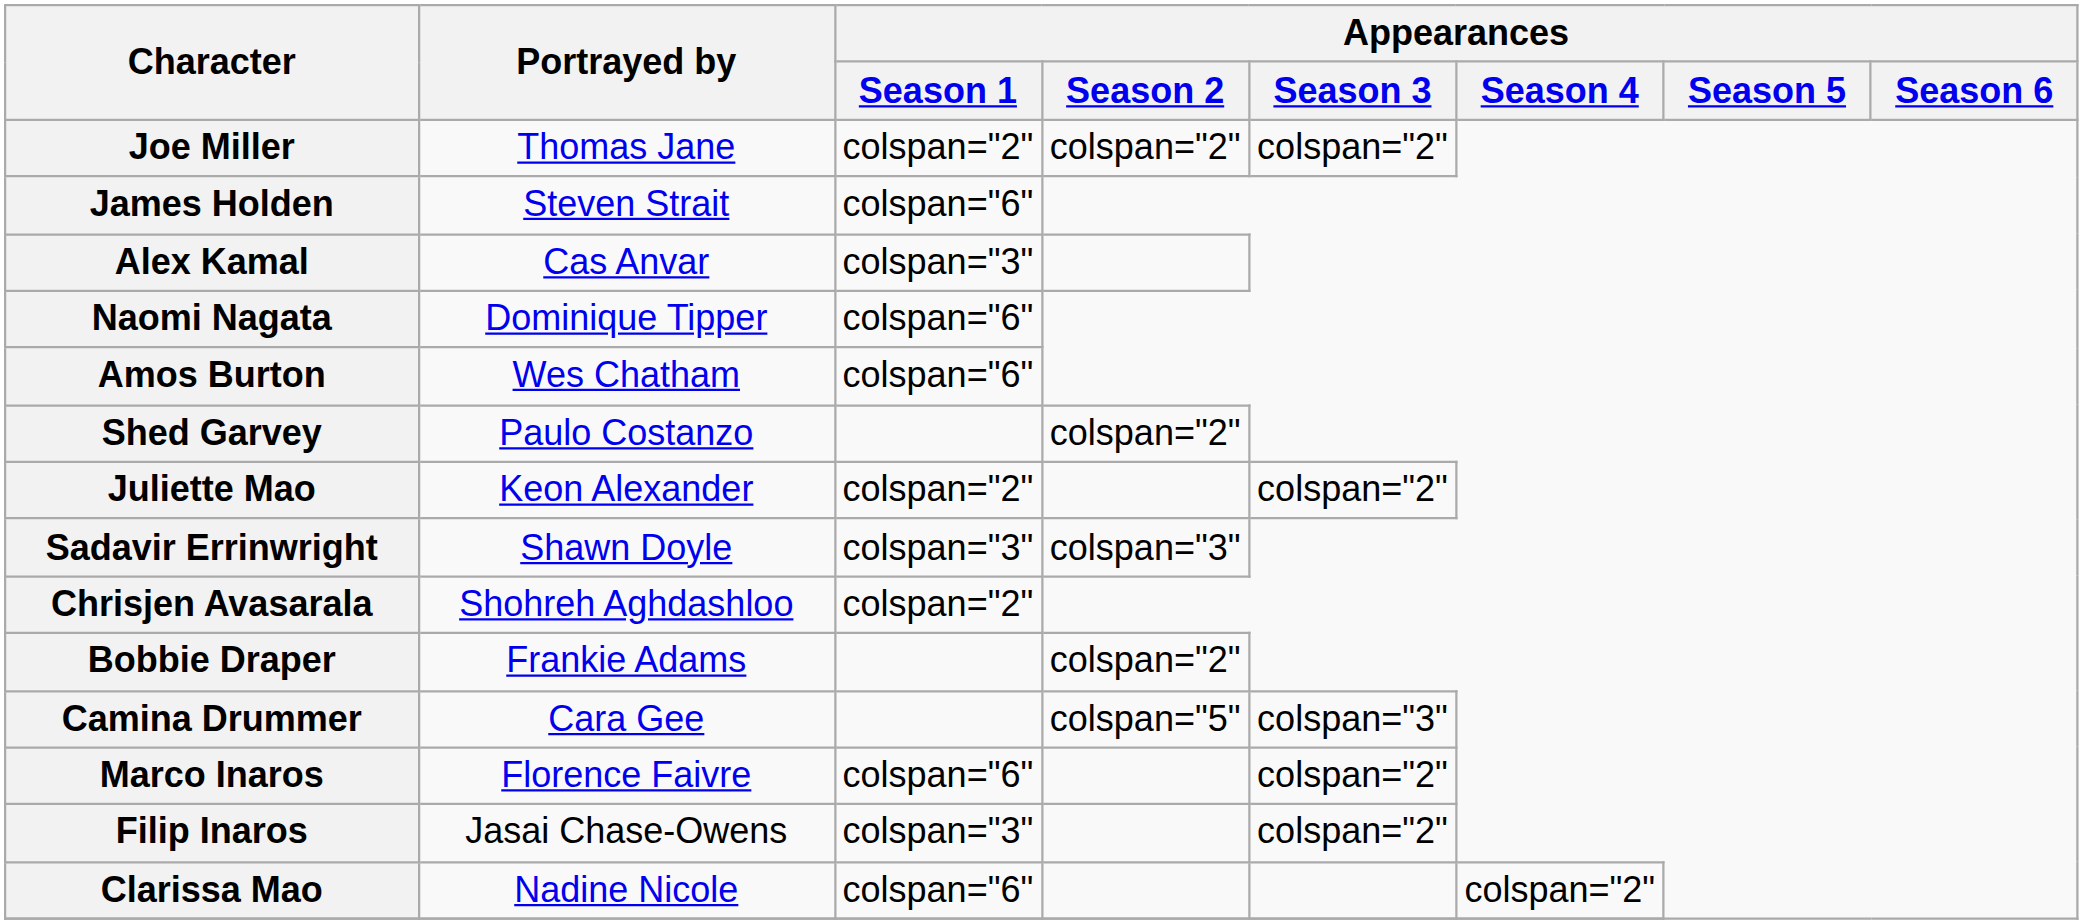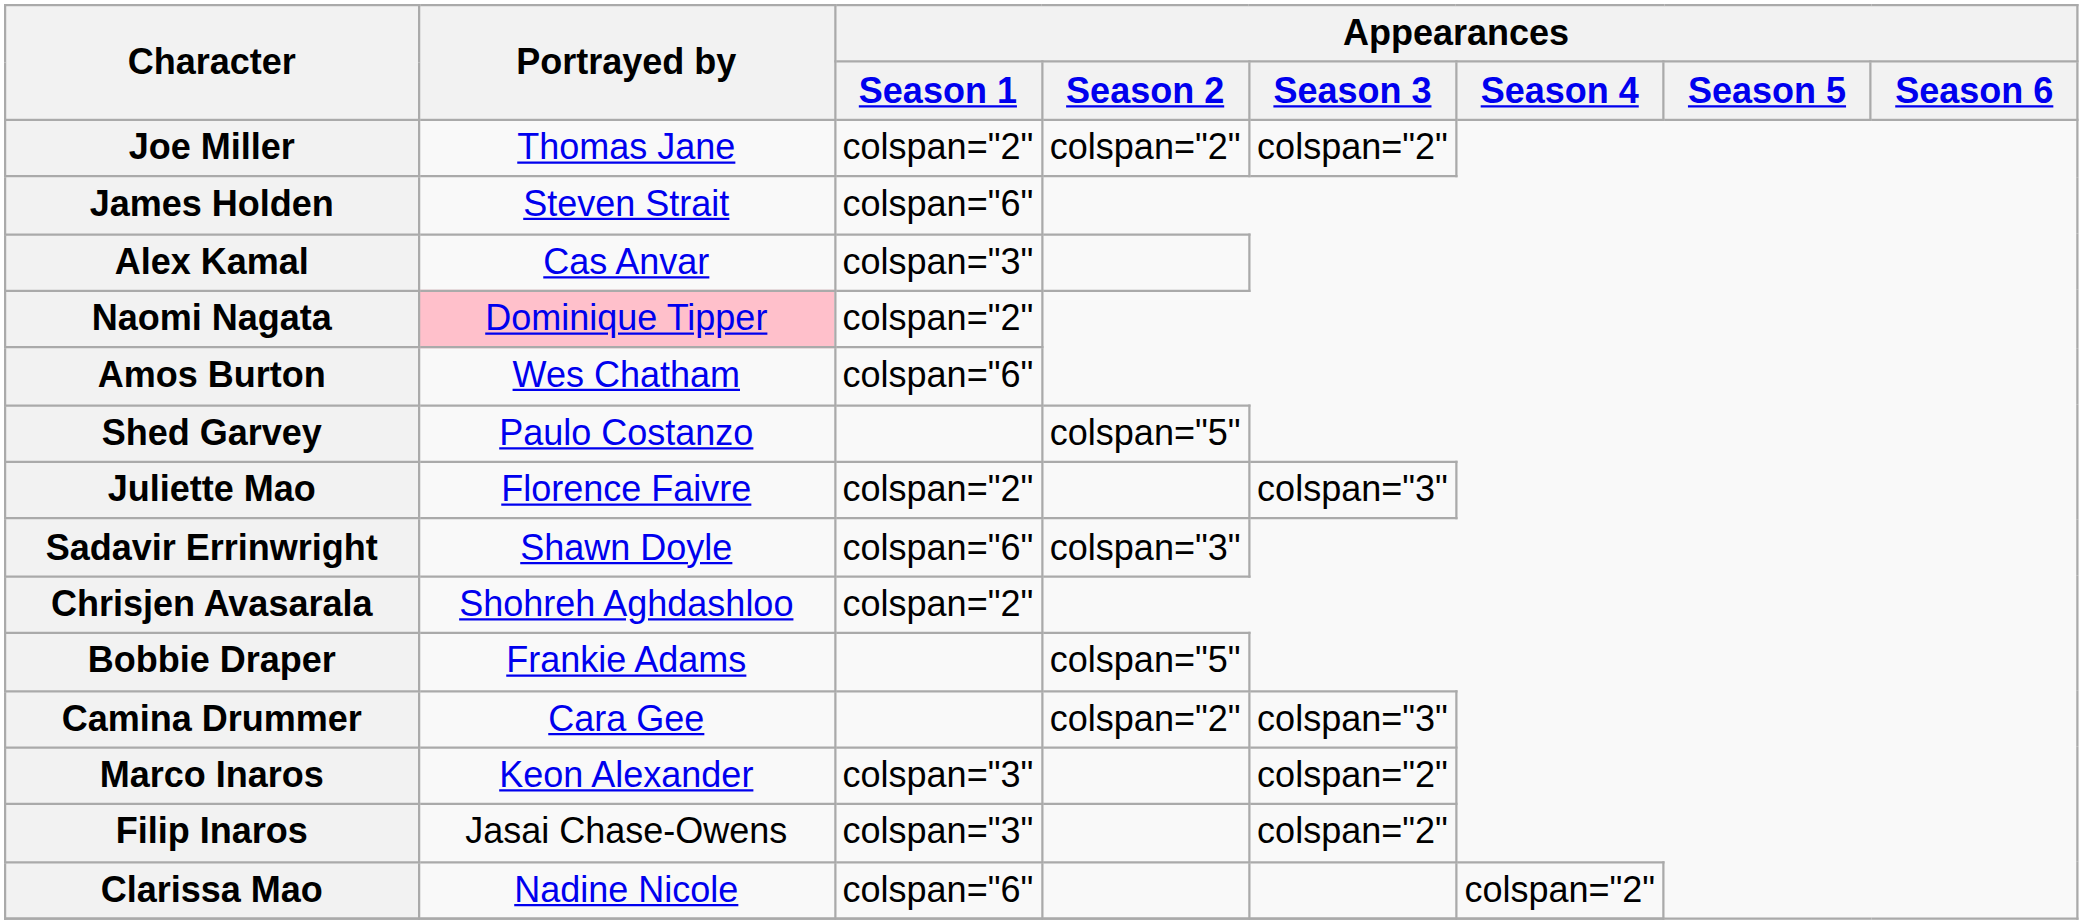(626, 318) no background -> (626, 318) pink background
(938, 318) colspan="6" -> (938, 318) colspan="2"
(1145, 432) colspan="2" -> (1145, 432) colspan="5"
(626, 489) Keon Alexander -> (626, 489) Florence Faivre
(1352, 489) colspan="2" -> (1352, 489) colspan="3"
(938, 546) colspan="3" -> (938, 546) colspan="6"
(1145, 661) colspan="2" -> (1145, 661) colspan="5"
(1145, 718) colspan="5" -> (1145, 718) colspan="2"
(626, 775) Florence Faivre -> (626, 775) Keon Alexander
(938, 775) colspan="6" -> (938, 775) colspan="3"
